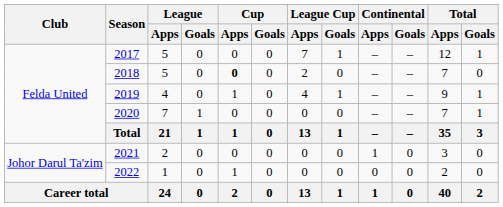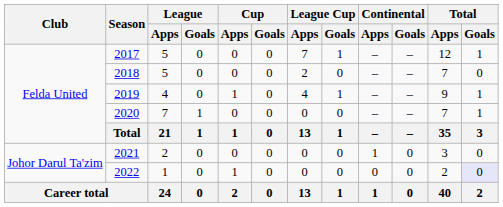(235, 73) bold -> (235, 73) normal
(480, 172) no background -> (480, 172) lavender background
